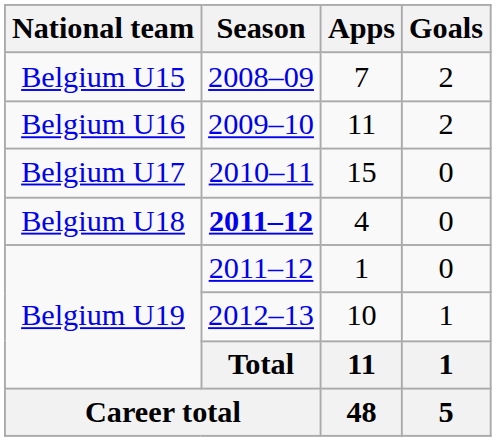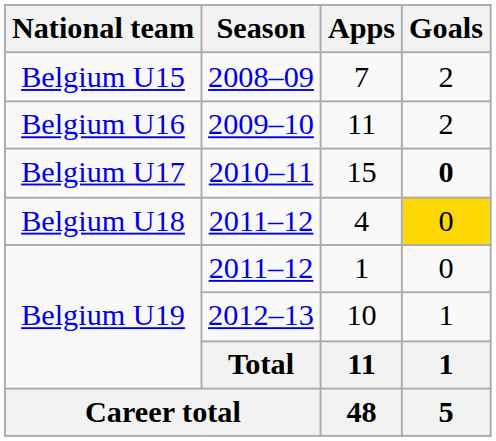(446, 172) normal -> (446, 172) bold
(261, 220) bold -> (261, 220) normal
(446, 220) no background -> (446, 220) gold background
